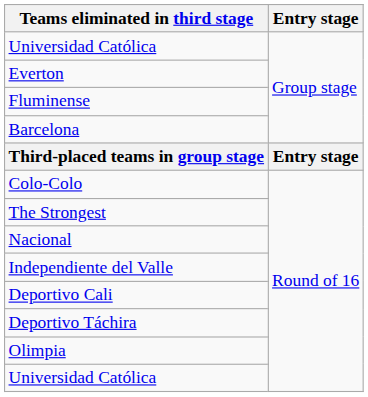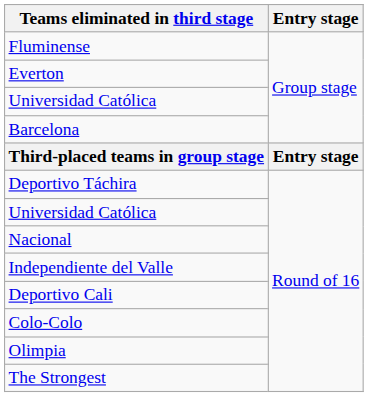(82, 45) Universidad Católica -> (49, 45) Fluminense
(49, 101) Fluminense -> (82, 101) Universidad Católica
(45, 184) Colo-Colo -> (73, 184) Deportivo Táchira
(57, 211) The Strongest -> (82, 211) Universidad Católica
(73, 322) Deportivo Táchira -> (45, 322) Colo-Colo
(82, 377) Universidad Católica -> (57, 377) The Strongest
